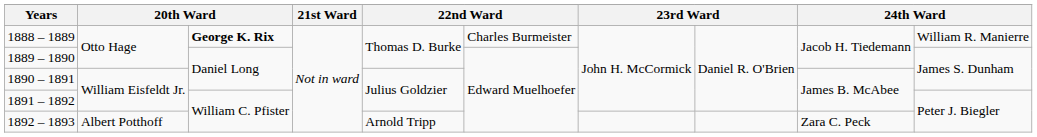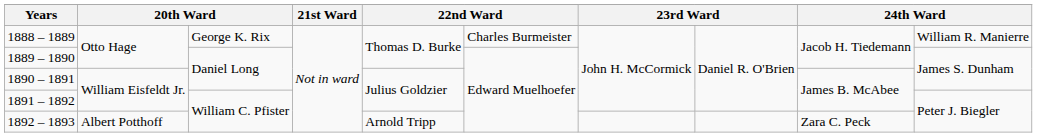(233, 36) bold -> (231, 36) normal
